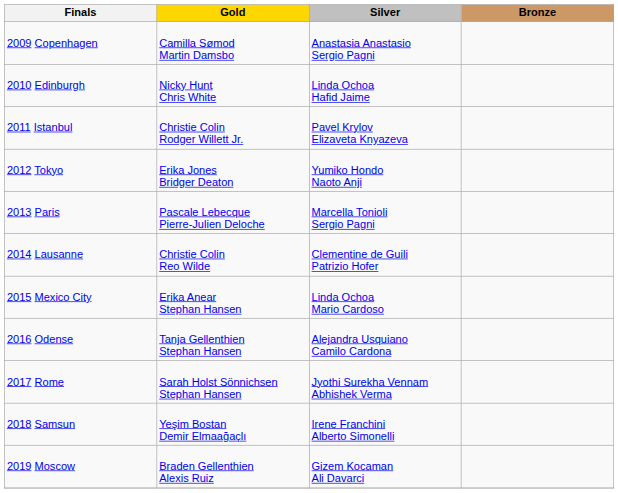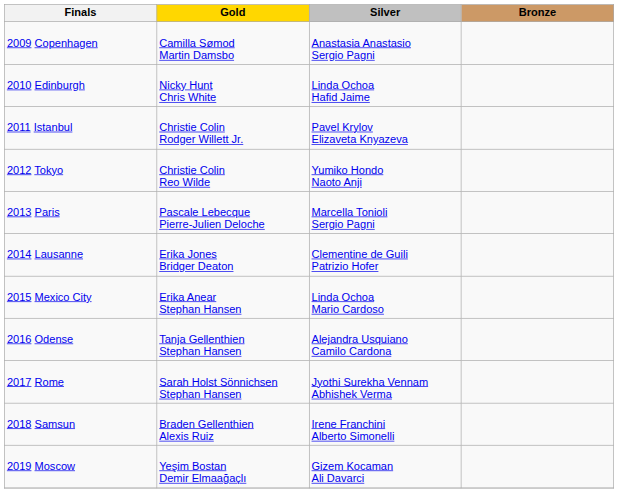(196, 176) Erika Jones Bridger Deaton -> (192, 176) Christie Colin Reo Wilde
(192, 261) Christie Colin Reo Wilde -> (196, 261) Erika Jones Bridger Deaton
(203, 430) Yeşim Bostan Demir Elmaağaçlı -> (206, 430) Braden Gellenthien Alexis Ruiz
(206, 472) Braden Gellenthien Alexis Ruiz -> (203, 472) Yeşim Bostan Demir Elmaağaçlı
